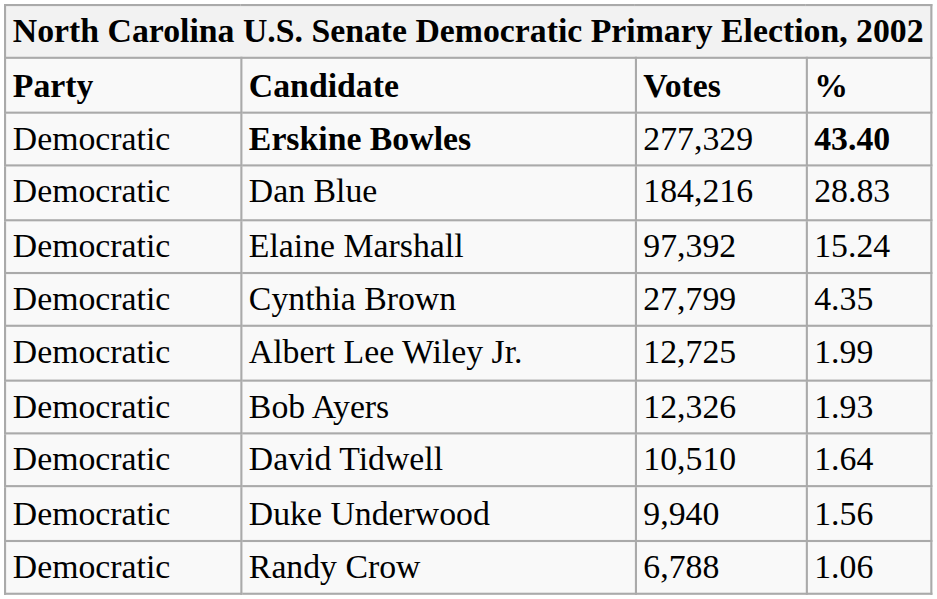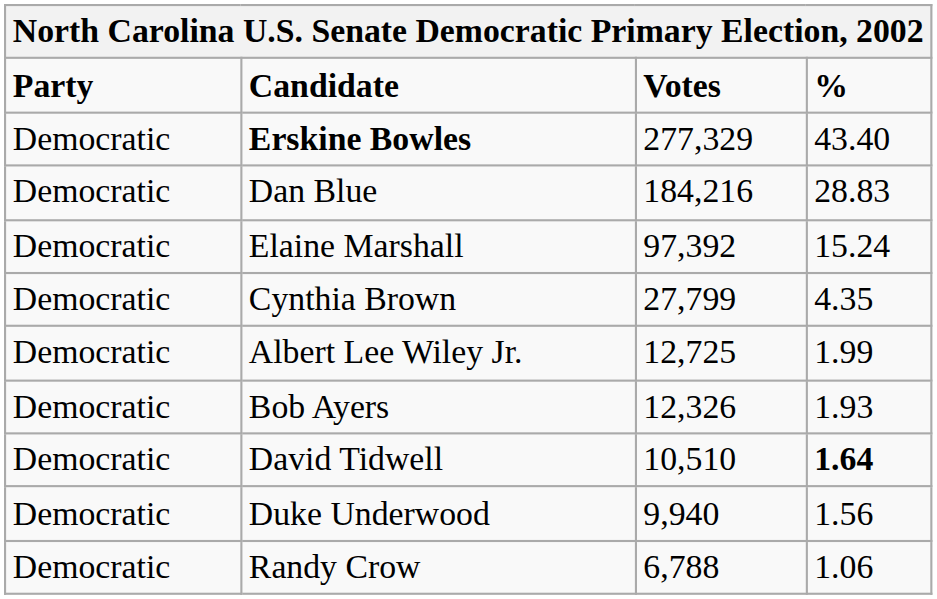(852, 138) bold -> (852, 138) normal
(844, 459) normal -> (844, 459) bold
